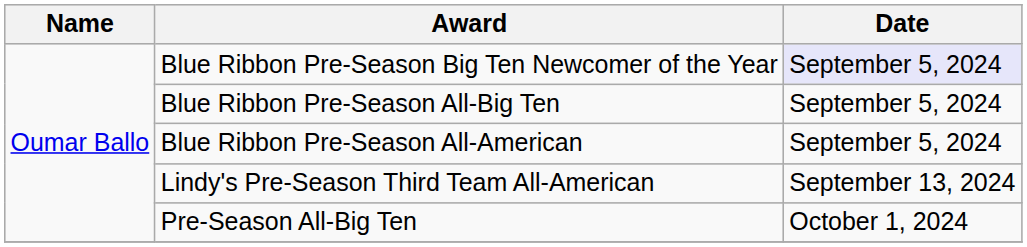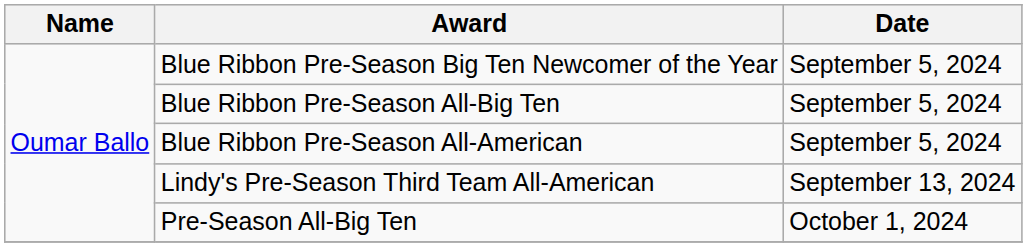(895, 63) lavender background -> (895, 63) no background
